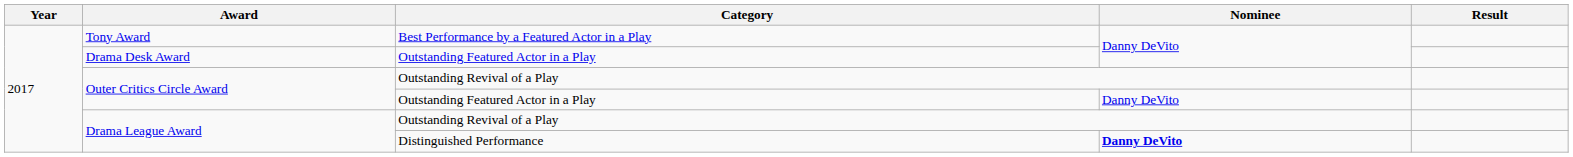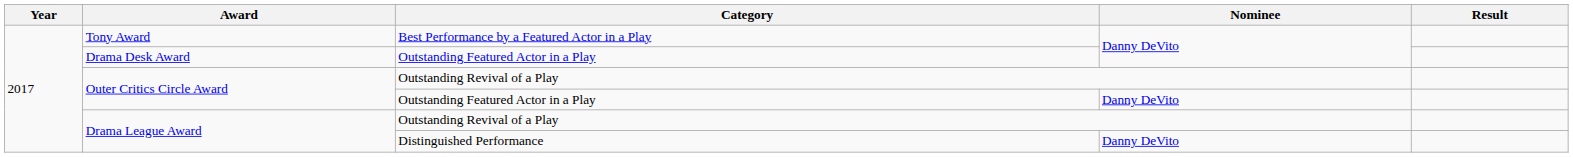(1142, 141) bold -> (1140, 141) normal
